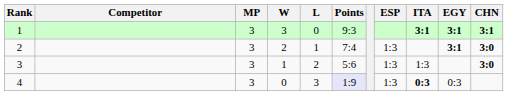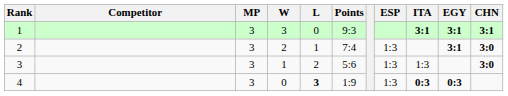(316, 82) normal -> (316, 82) bold
(349, 82) lavender background -> (349, 82) no background
(455, 82) normal -> (455, 82) bold
